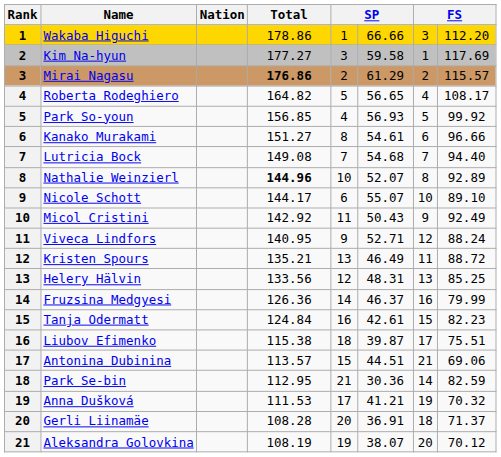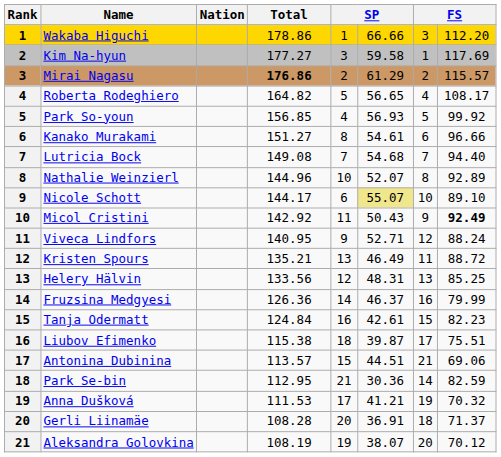(289, 177) bold -> (289, 177) normal
(385, 198) no background -> (385, 198) khaki background
(467, 218) normal -> (467, 218) bold
